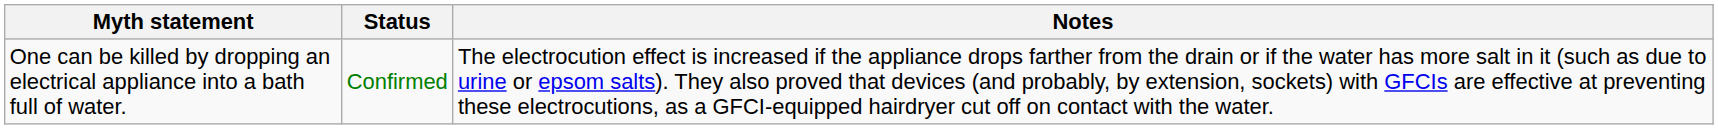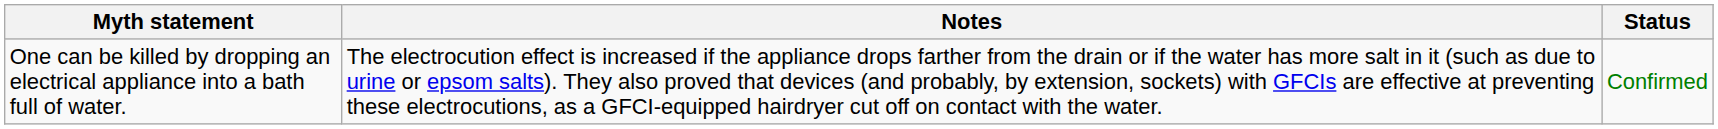columns swapped: (397, 21) <-> (1083, 21)
